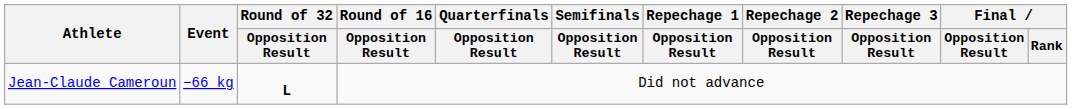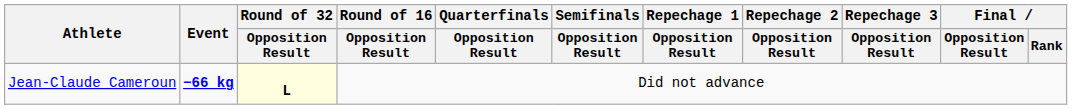(208, 83) normal -> (208, 83) bold
(287, 92) no background -> (287, 92) lightyellow background
